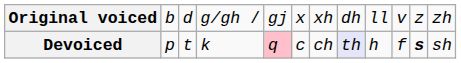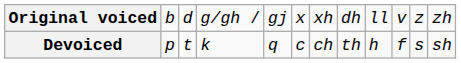(273, 45) pink background -> (273, 45) no background
(351, 45) lavender background -> (351, 45) no background
(419, 45) bold -> (419, 45) normal
